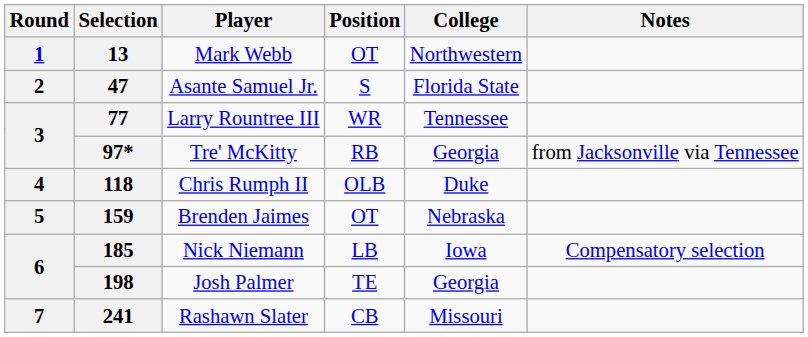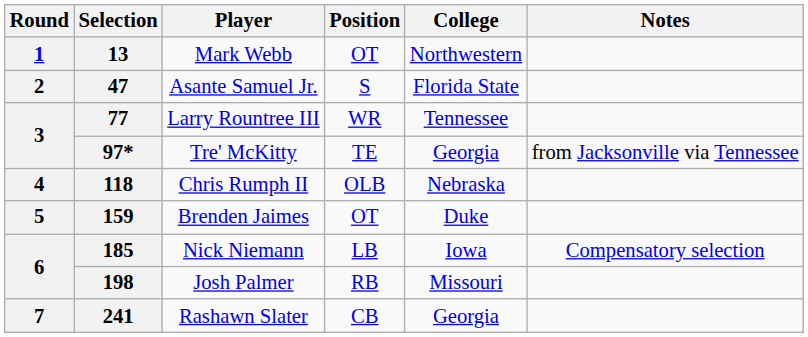(365, 151) RB -> (365, 151) TE
(466, 184) Duke -> (466, 184) Nebraska
(466, 217) Nebraska -> (466, 217) Duke
(365, 282) TE -> (365, 282) RB
(466, 282) Georgia -> (466, 282) Missouri
(466, 315) Missouri -> (466, 315) Georgia
